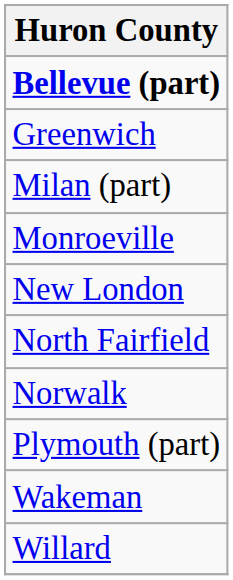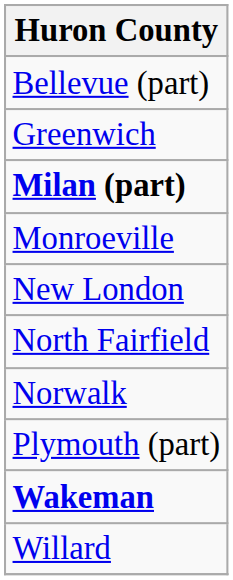(116, 82) bold -> (111, 82) normal
(92, 185) normal -> (99, 185) bold
(77, 496) normal -> (83, 496) bold
